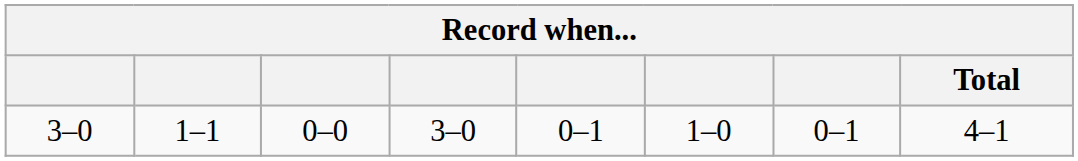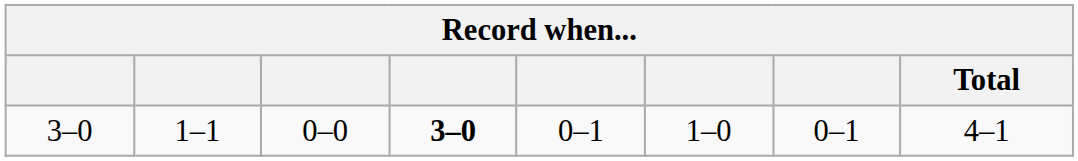(453, 130) normal -> (453, 130) bold
